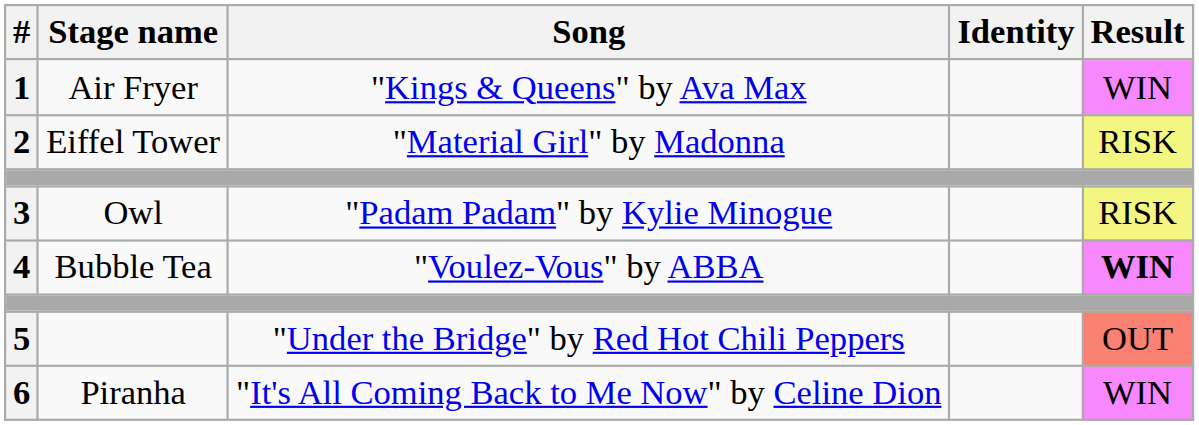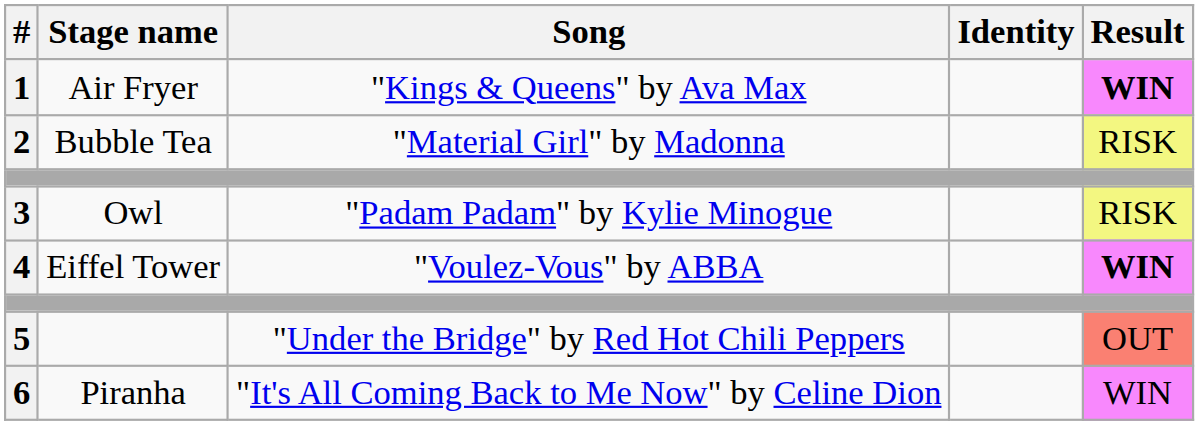(1138, 86) normal -> (1138, 86) bold
(133, 141) Eiffel Tower -> (133, 141) Bubble Tea
(133, 267) Bubble Tea -> (133, 267) Eiffel Tower
